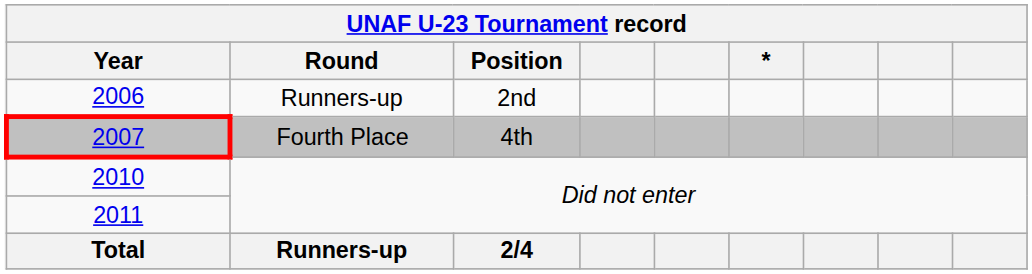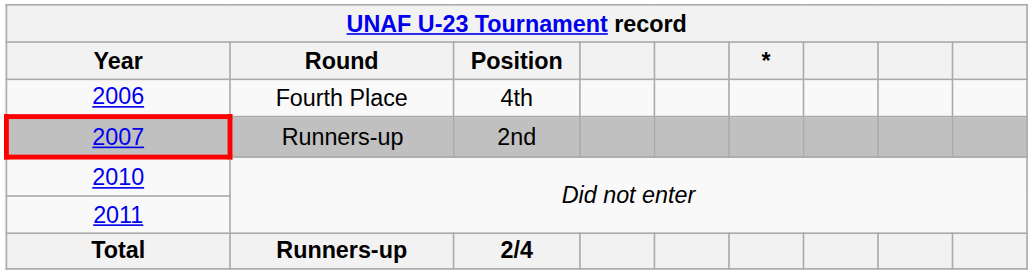(342, 98) Runners-up -> (342, 98) Fourth Place
(517, 98) 2nd -> (517, 98) 4th
(343, 137) Fourth Place -> (343, 137) Runners-up
(517, 137) 4th -> (517, 137) 2nd
